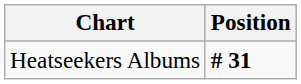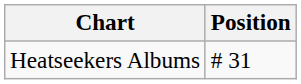(231, 59) bold -> (231, 59) normal
